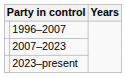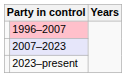(39, 30) no background -> (39, 30) pink background
(39, 47) no background -> (39, 47) lavender background
